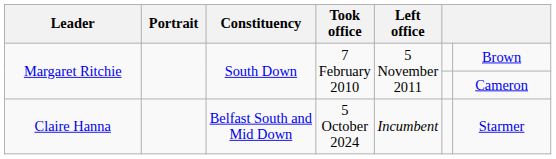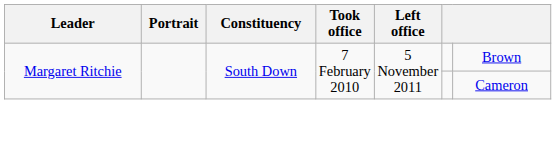- row: (73, 126)
